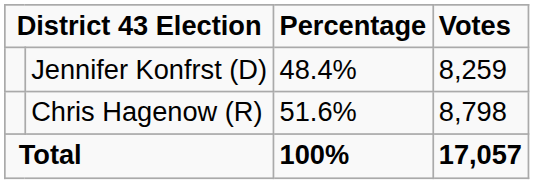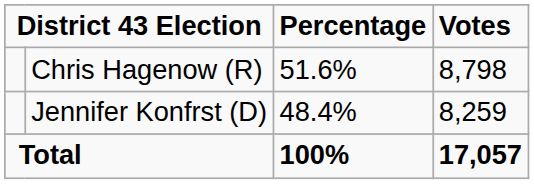rows swapped: (147, 112) <-> (149, 69)
